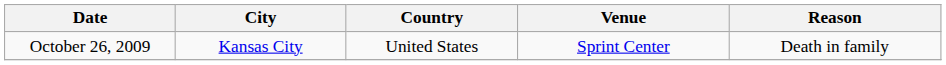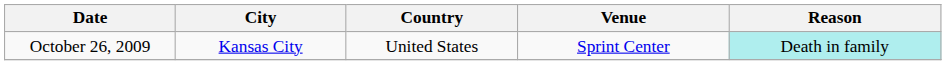(835, 45) no background -> (835, 45) paleturquoise background
